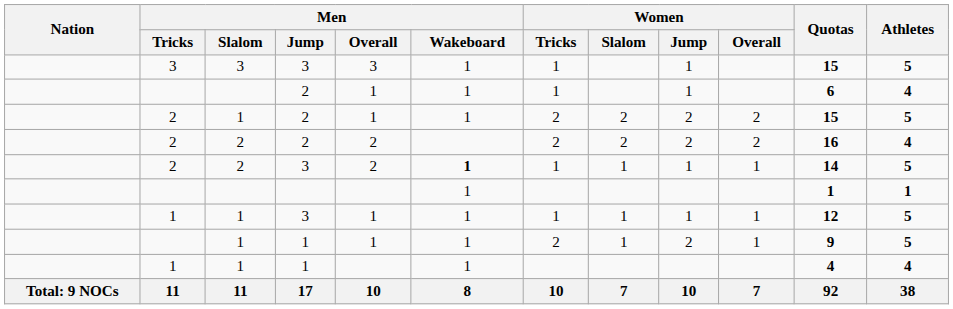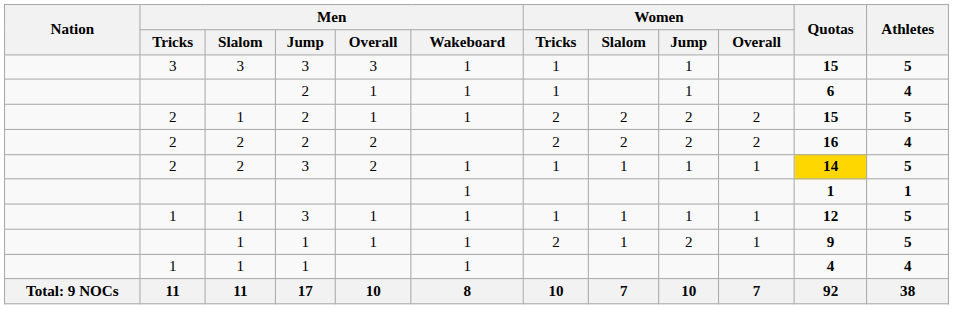(467, 166) bold -> (467, 166) normal
(831, 166) no background -> (831, 166) gold background
